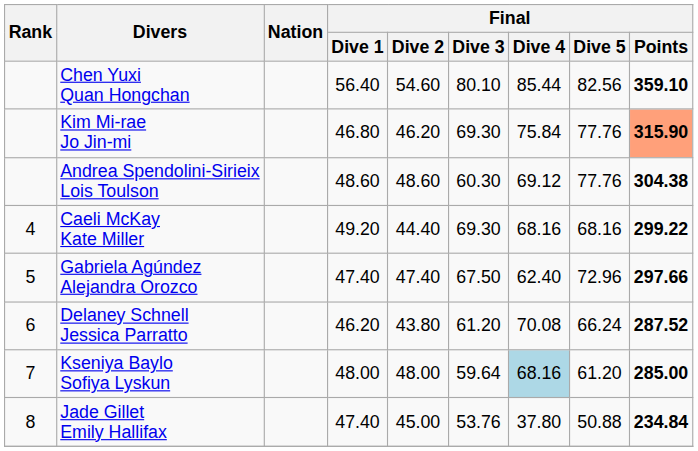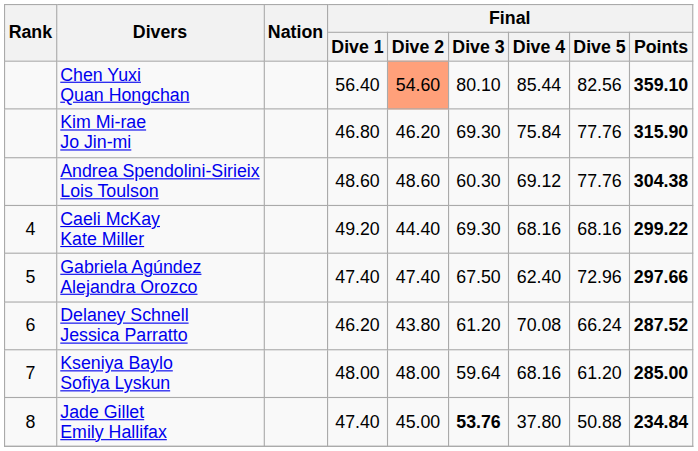(418, 84) no background -> (418, 84) lightsalmon background
(661, 133) lightsalmon background -> (661, 133) no background
(539, 373) lightblue background -> (539, 373) no background
(478, 421) normal -> (478, 421) bold
